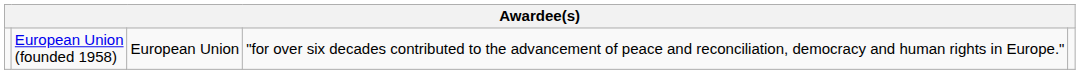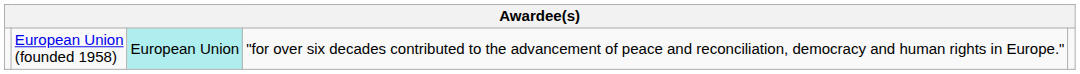(185, 48) no background -> (185, 48) paleturquoise background
